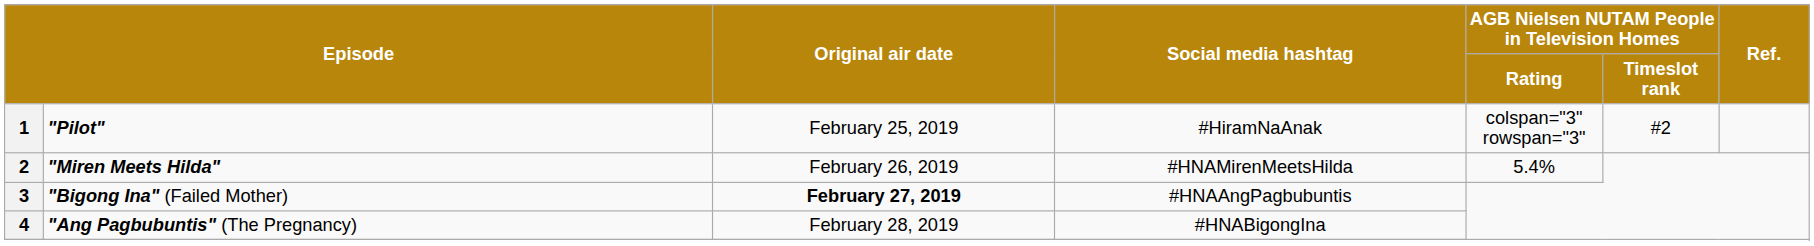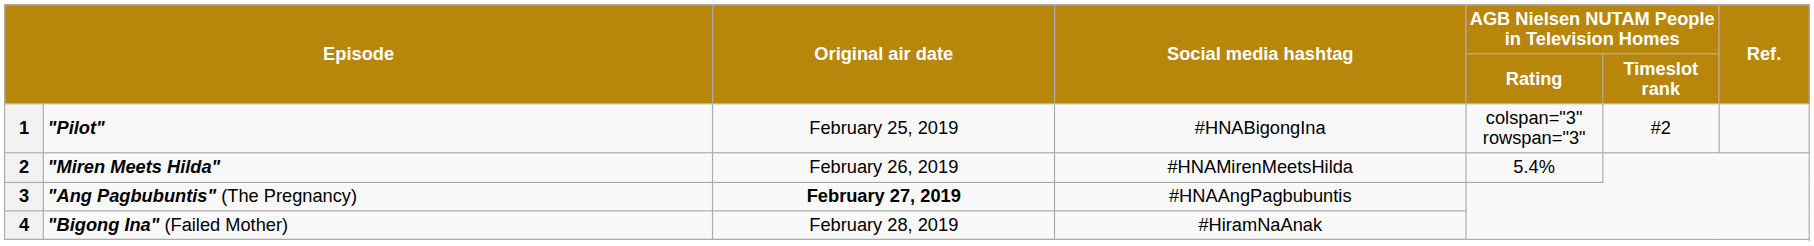(1260, 128) #HiramNaAnak -> (1260, 128) #HNABigongIna
(168, 196) "Bigong Ina" (Failed Mother) -> (202, 196) "Ang Pagbubuntis" (The Pregnancy)
(202, 225) "Ang Pagbubuntis" (The Pregnancy) -> (168, 225) "Bigong Ina" (Failed Mother)
(1260, 225) #HNABigongIna -> (1260, 225) #HiramNaAnak
